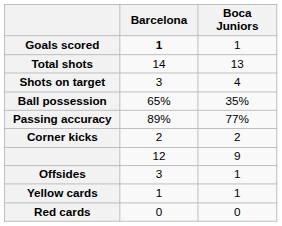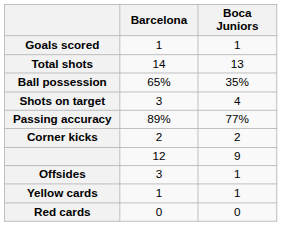(159, 45) bold -> (159, 45) normal
rows swapped: (62, 82) <-> (62, 100)
